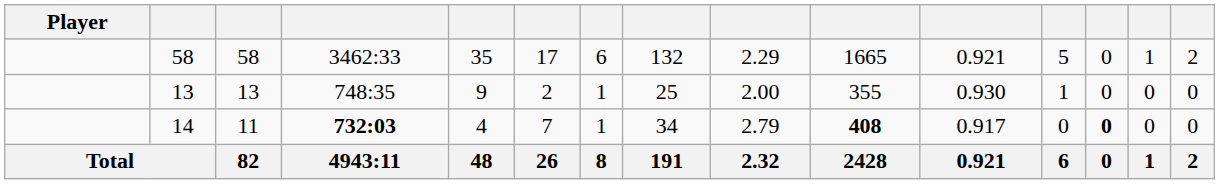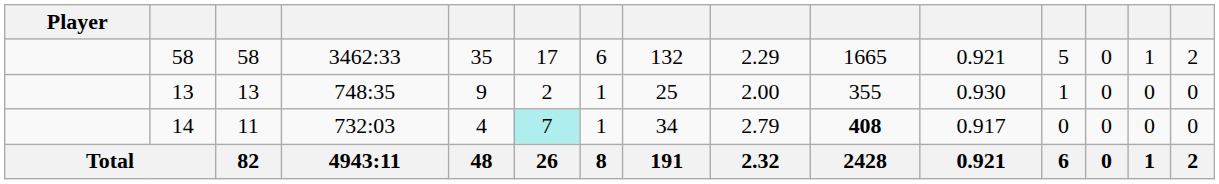(365, 126) bold -> (365, 126) normal
(547, 126) no background -> (547, 126) paleturquoise background
(1106, 126) bold -> (1106, 126) normal
